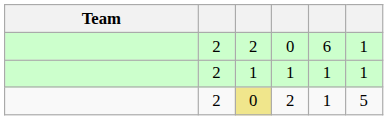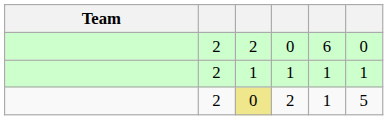(364, 46) 1 -> (364, 46) 0
